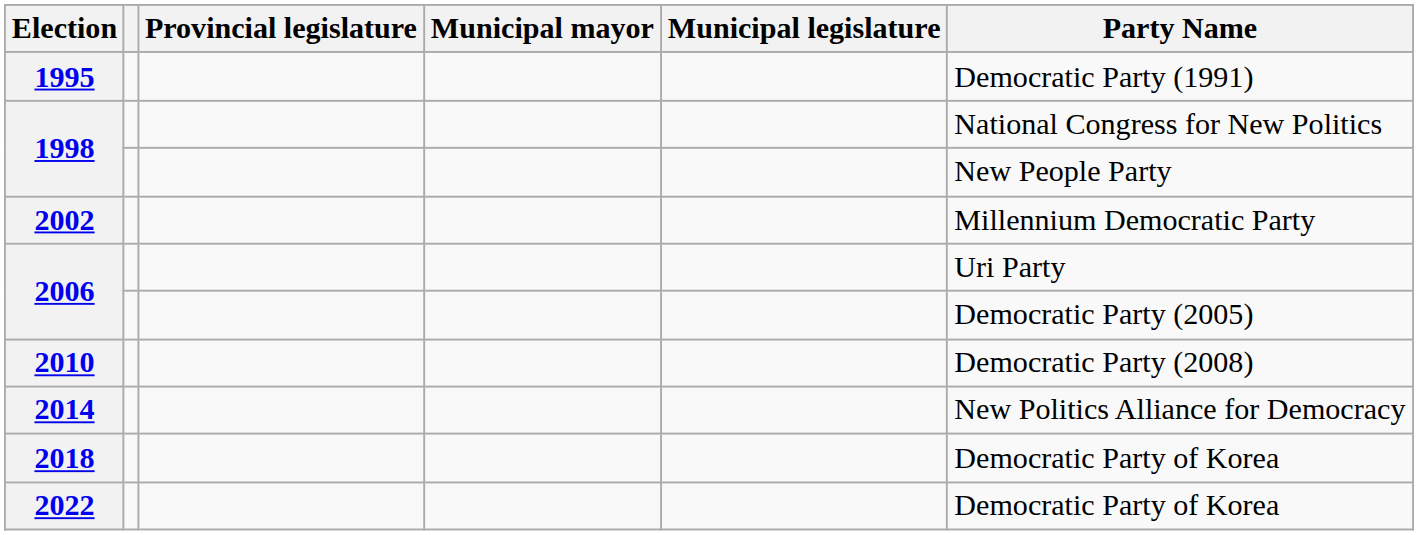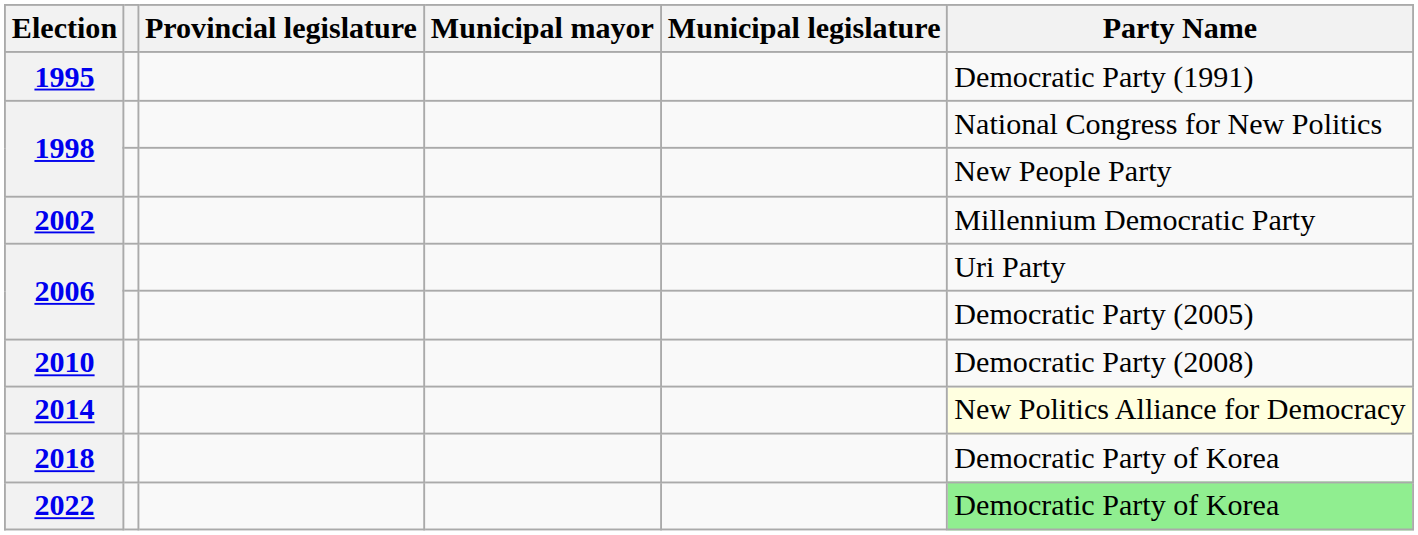(1180, 409) no background -> (1180, 409) lightyellow background
(1117, 505) no background -> (1117, 505) lightgreen background
